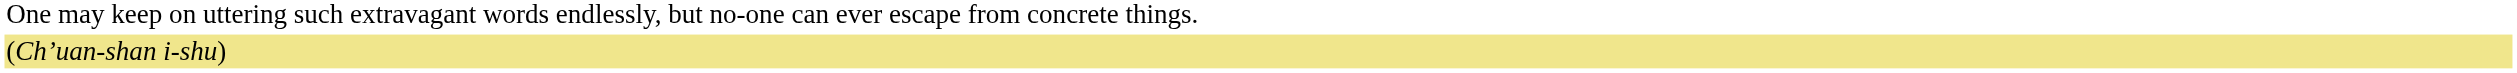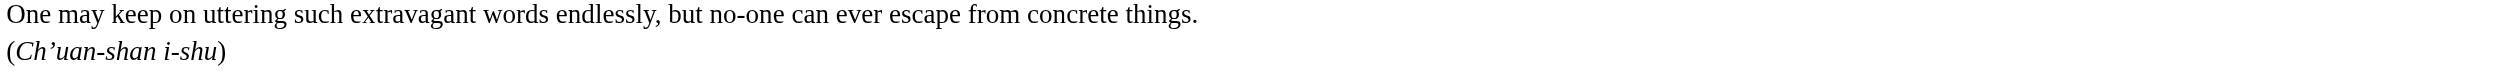(116, 51) khaki background -> (116, 51) no background
